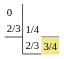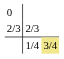(32, 28) 1/4 -> (32, 28) 2/3
(32, 45) 2/3 -> (32, 45) 1/4
